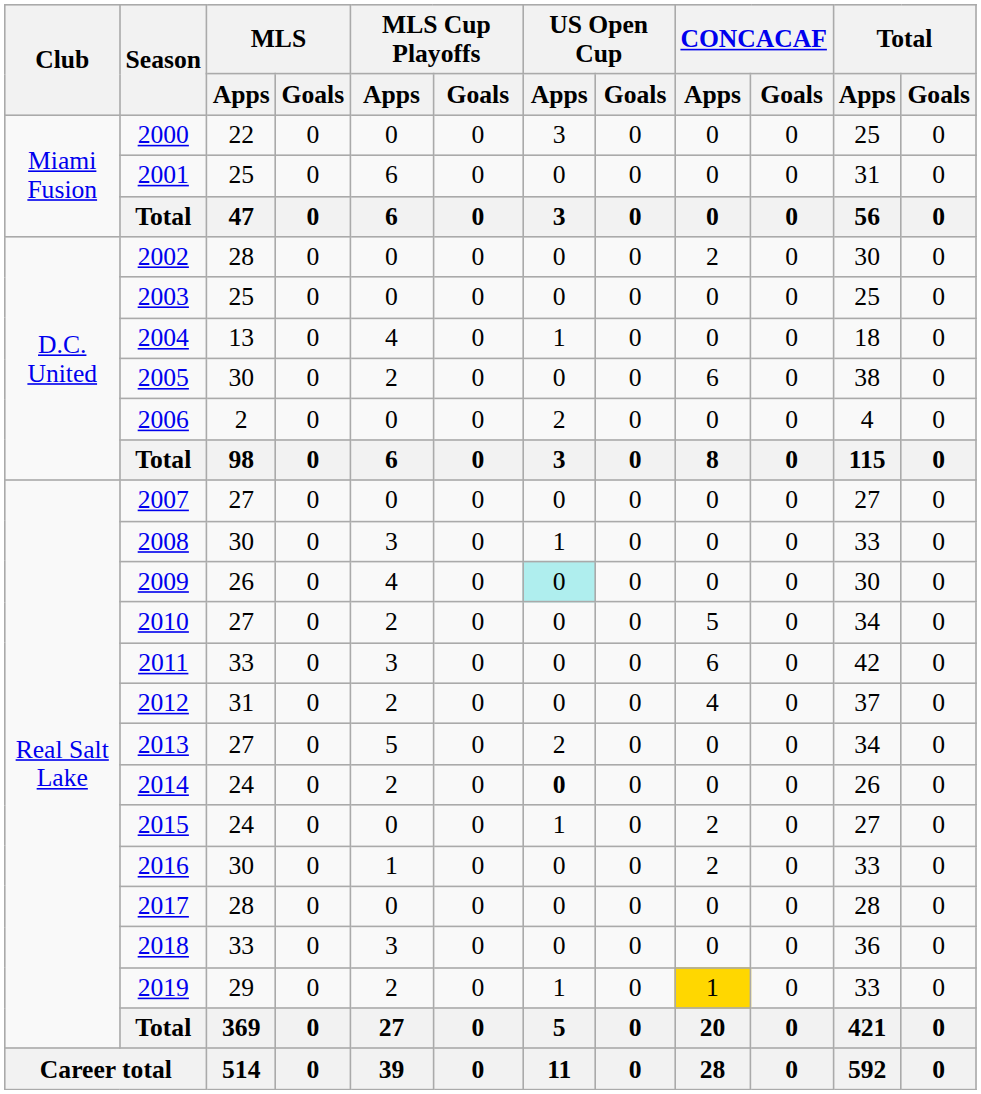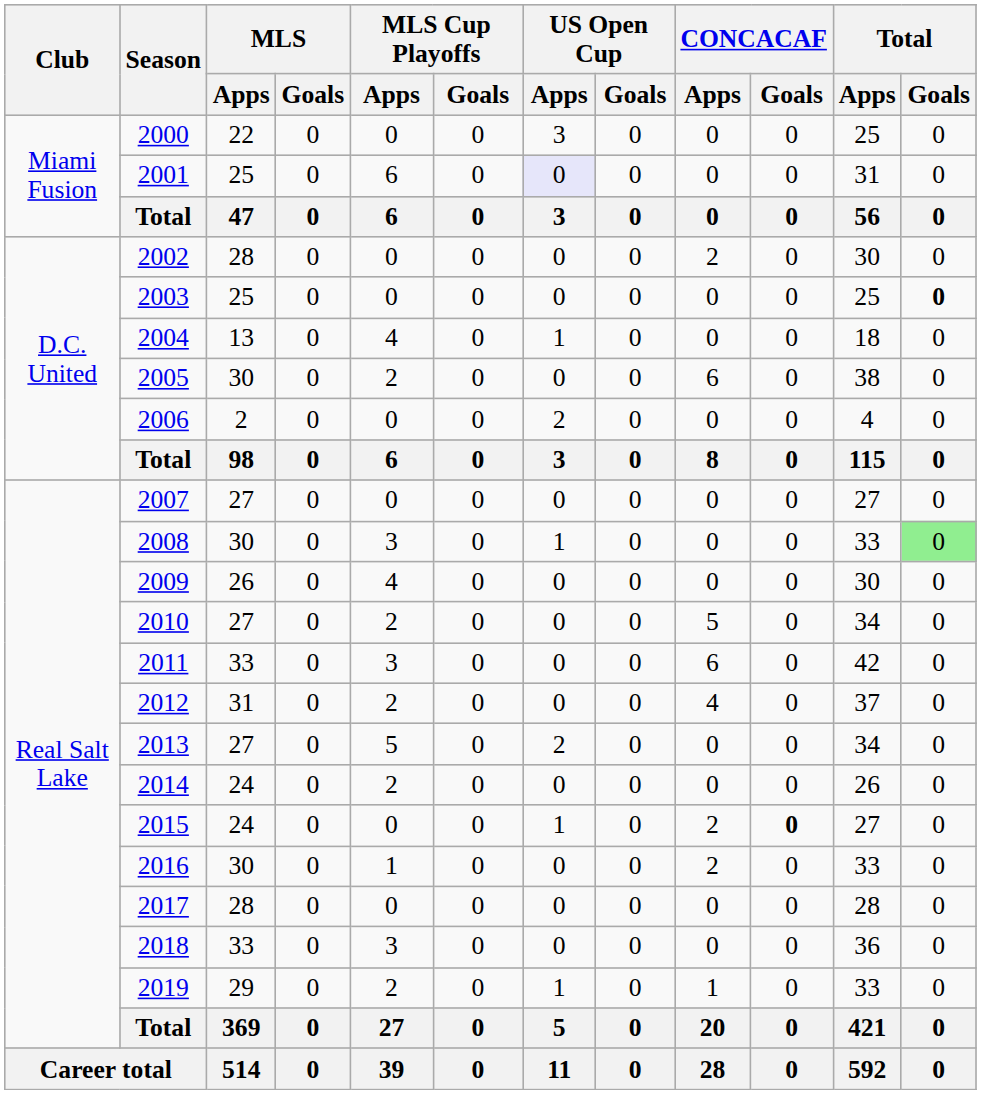(559, 175) no background -> (559, 175) lavender background
(939, 297) normal -> (939, 297) bold
(939, 540) no background -> (939, 540) lightgreen background
(559, 581) paleturquoise background -> (559, 581) no background
(559, 784) bold -> (559, 784) normal
(792, 825) normal -> (792, 825) bold
(713, 987) gold background -> (713, 987) no background
